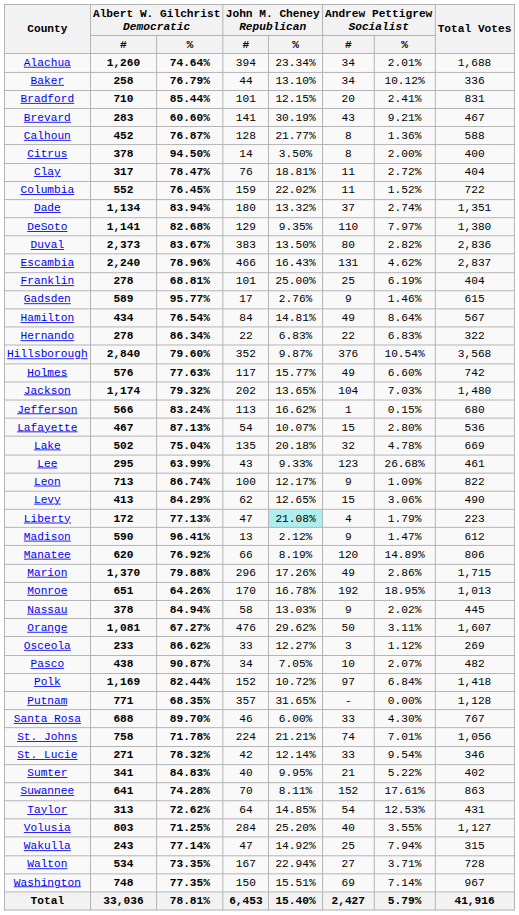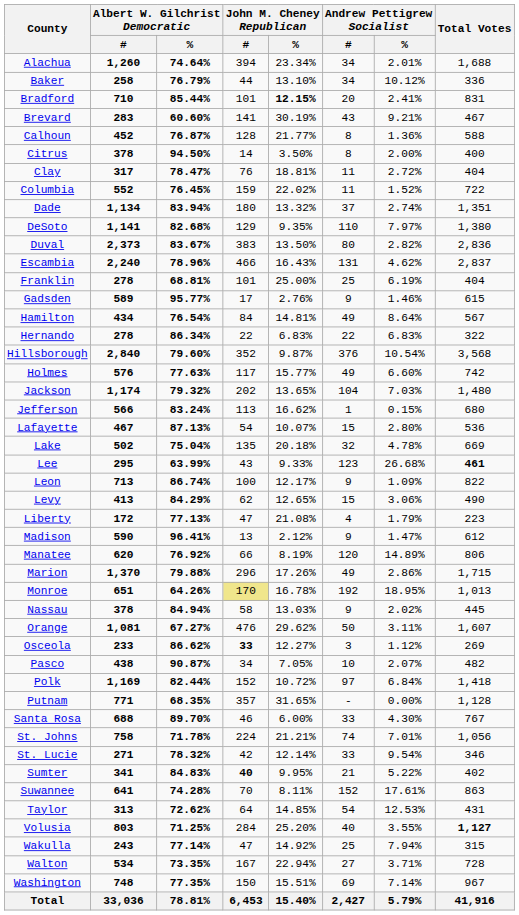(296, 99) normal -> (296, 99) bold
(475, 464) normal -> (475, 464) bold
(296, 518) paleturquoise background -> (296, 518) no background
(246, 591) no background -> (246, 591) khaki background
(246, 646) normal -> (246, 646) bold
(246, 774) normal -> (246, 774) bold
(475, 828) normal -> (475, 828) bold
